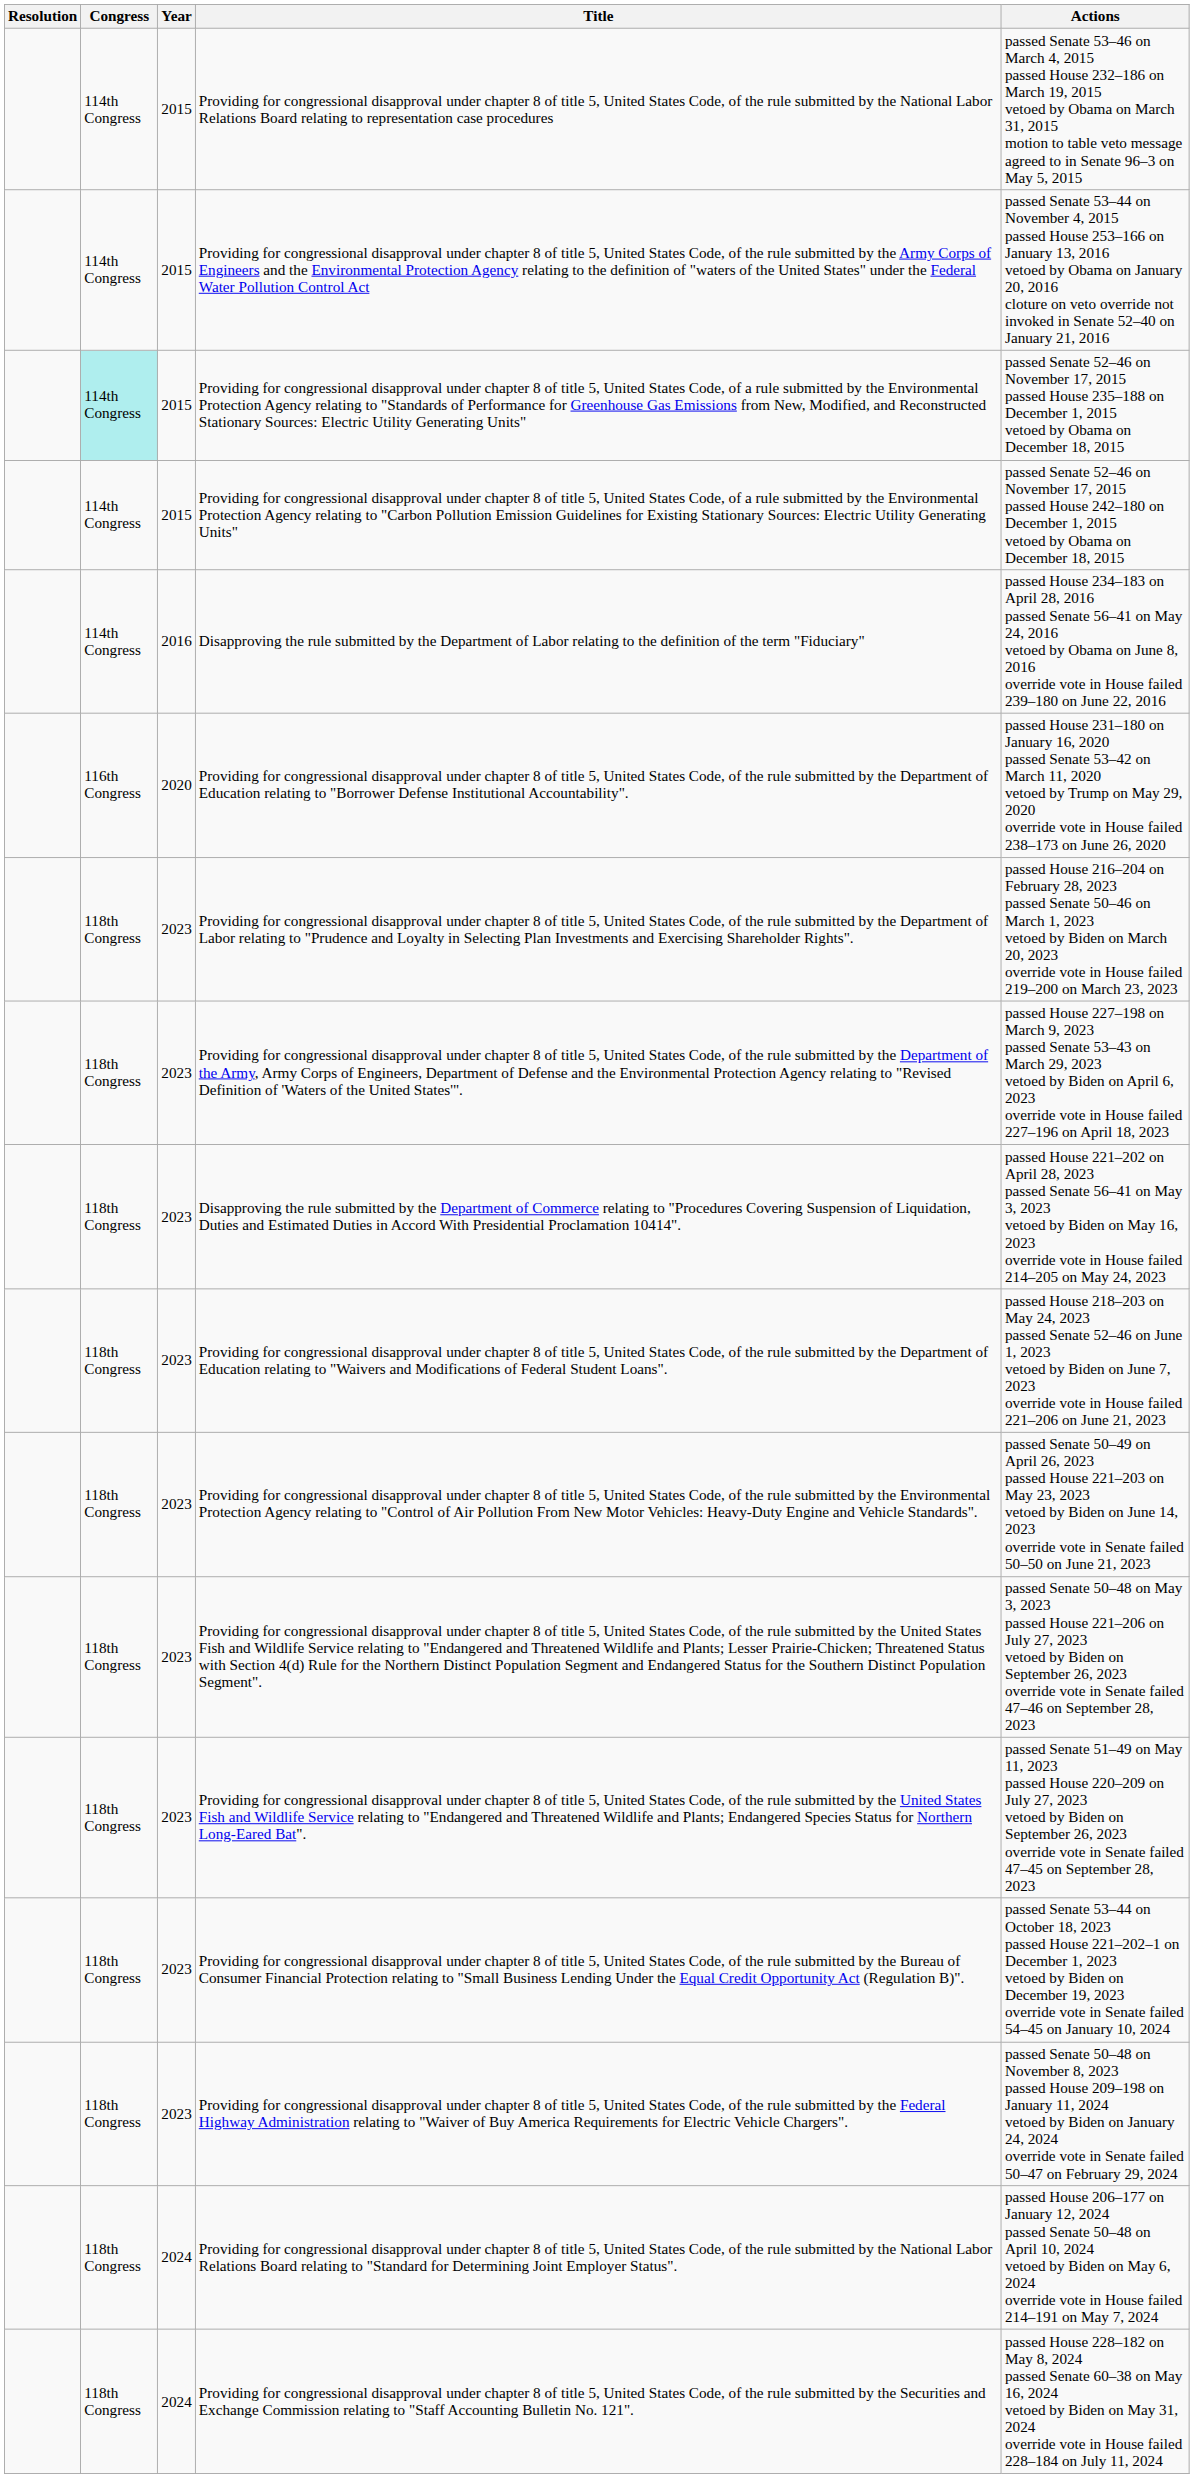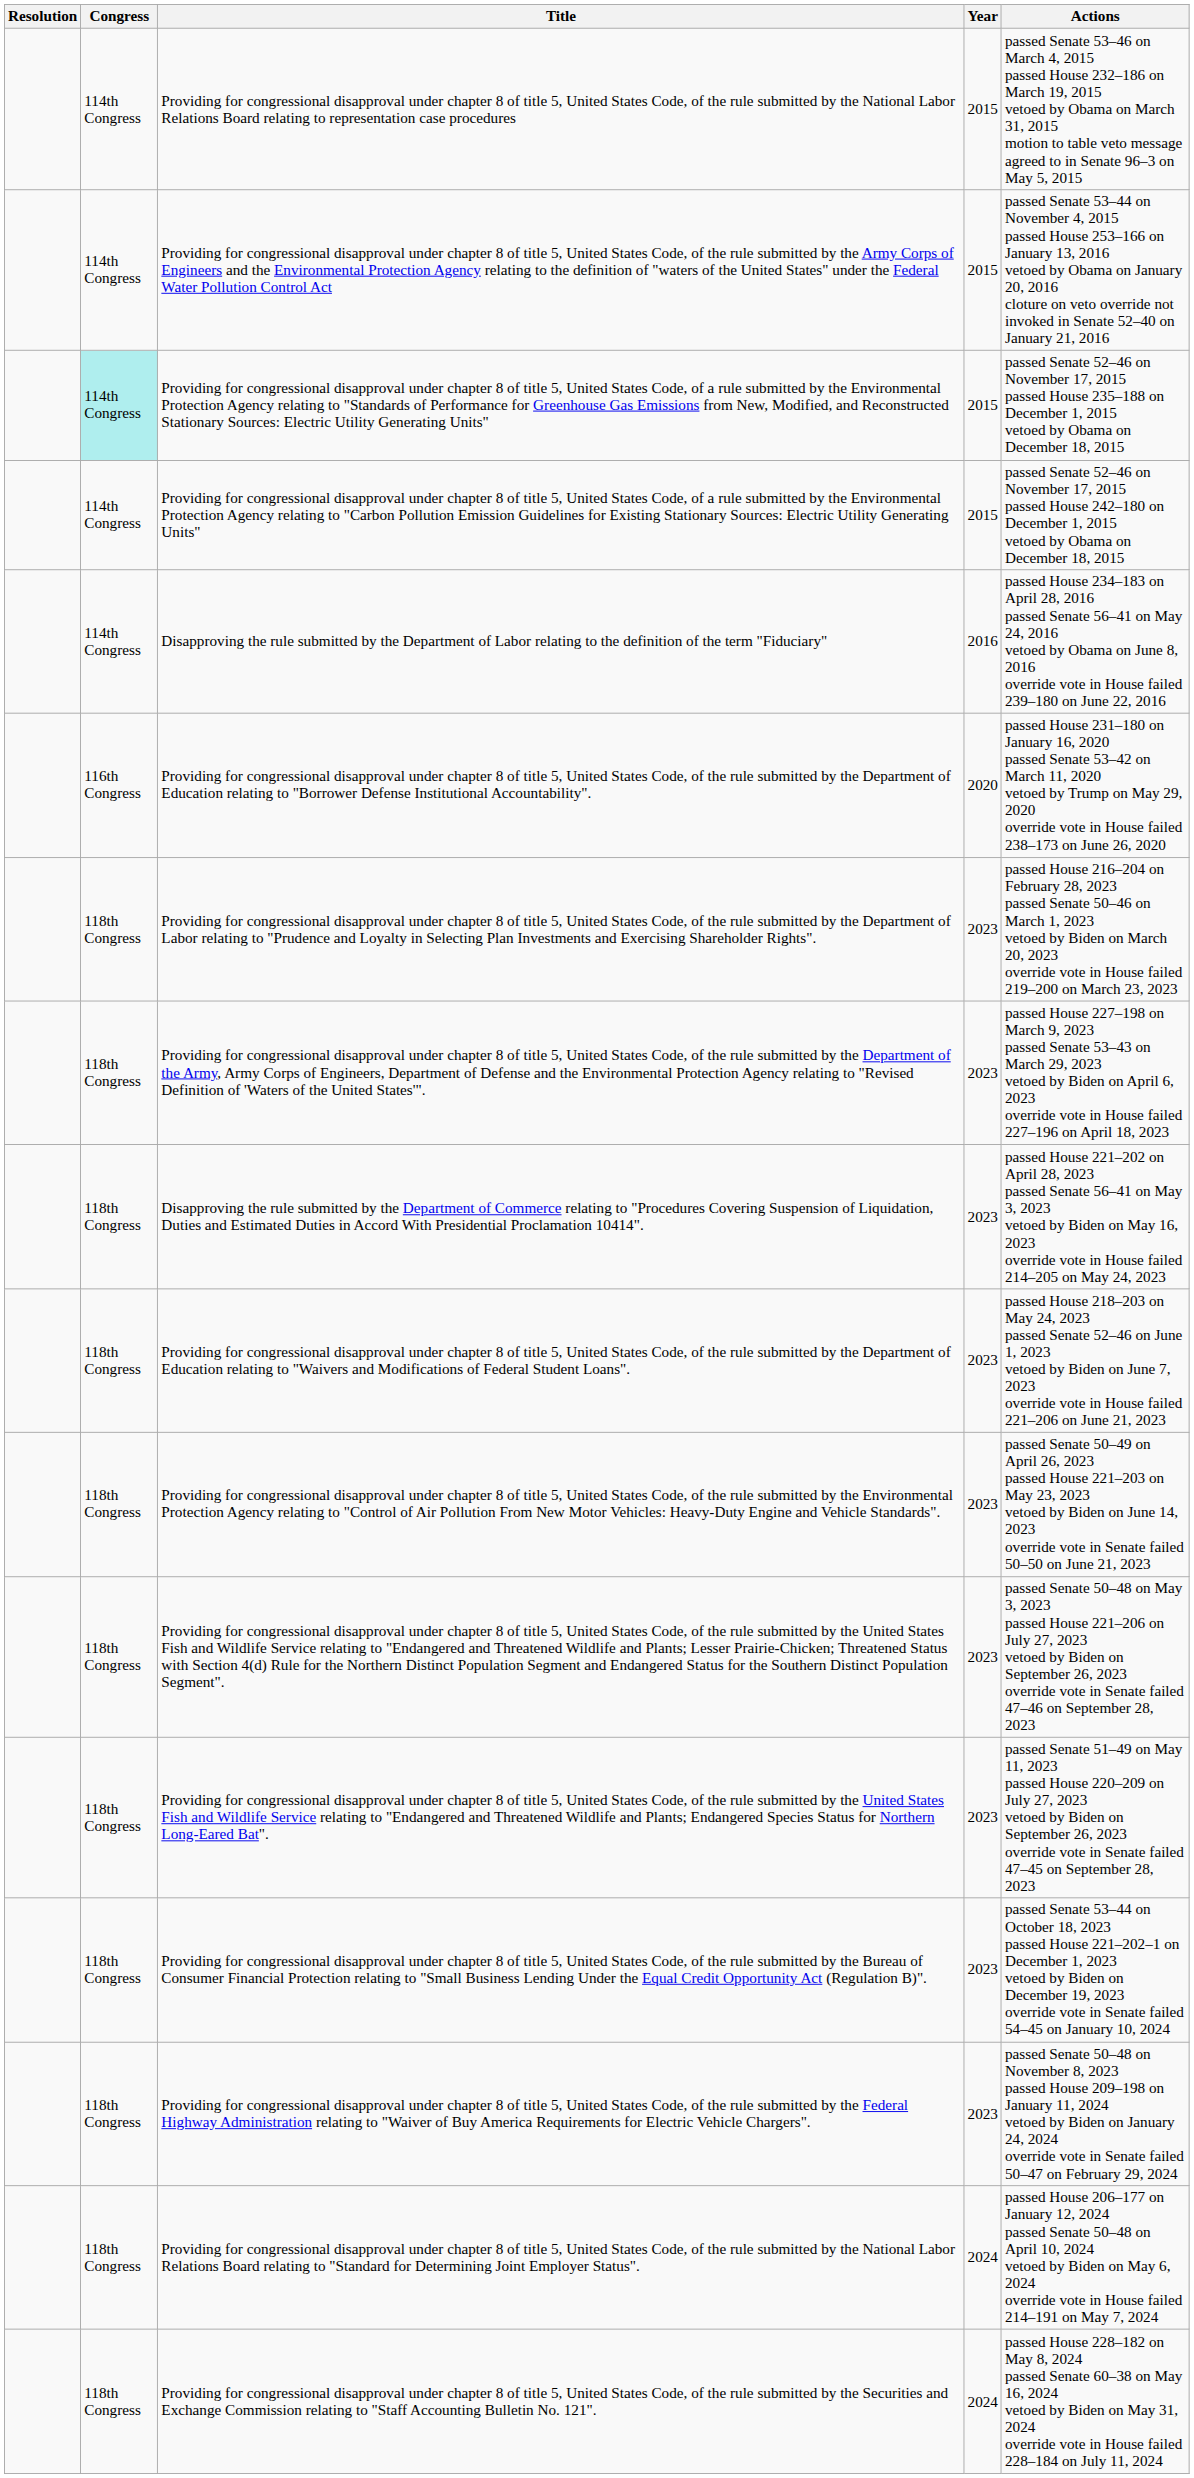columns swapped: (177, 16) <-> (598, 16)
